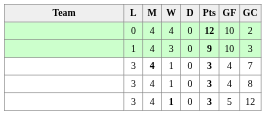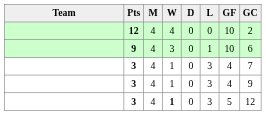columns swapped: (209, 13) <-> (133, 13)
(250, 48) 3 -> (250, 48) 6
(152, 66) bold -> (153, 66) normal
(250, 84) 8 -> (250, 84) 9
